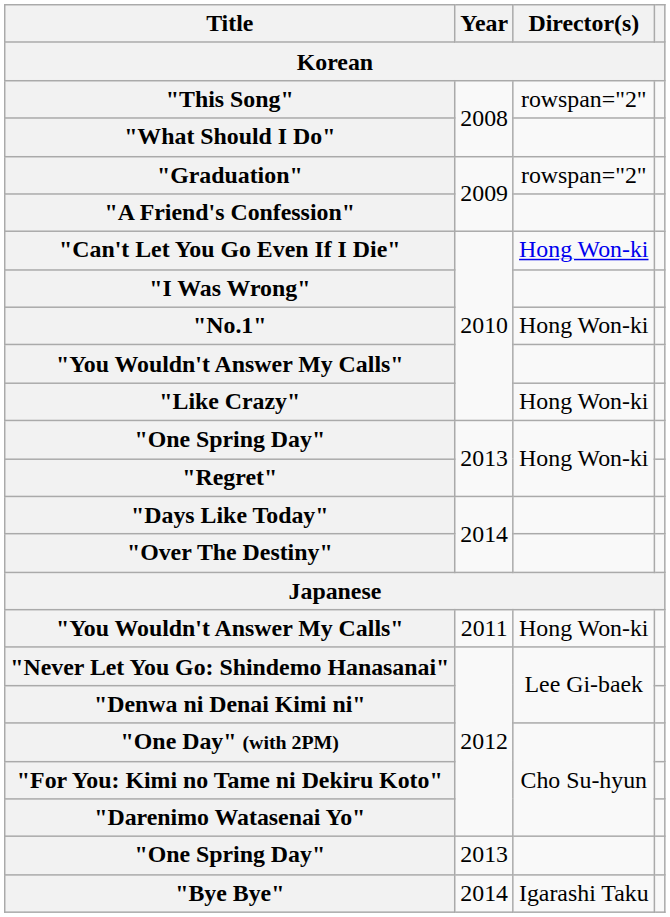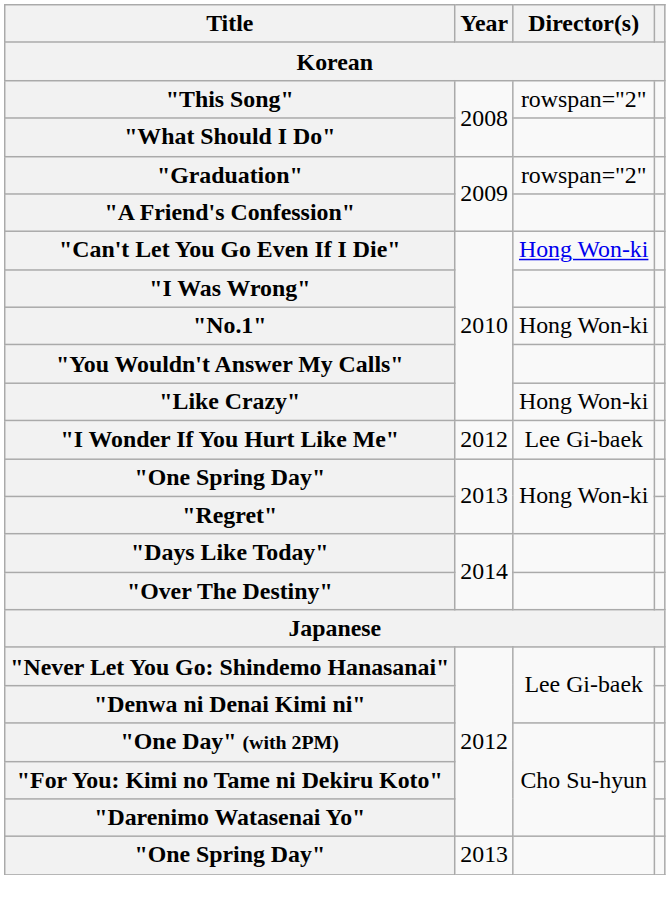+ row: (230, 439)
- row: (230, 628)
- row: (230, 893)
